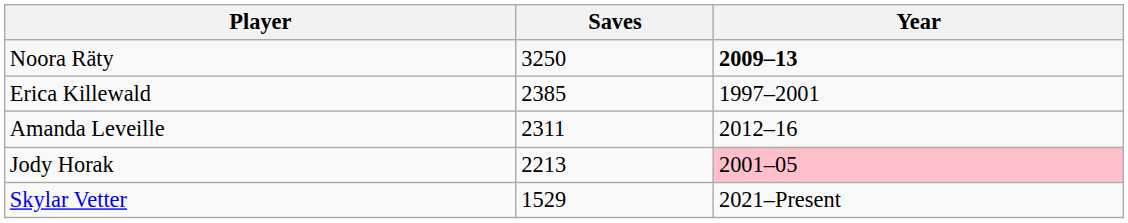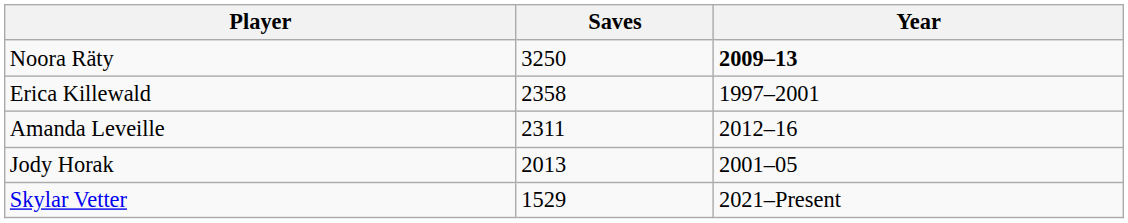(544, 93) 2385 -> (544, 93) 2358
(544, 164) 2213 -> (544, 164) 2013
(758, 164) pink background -> (758, 164) no background
